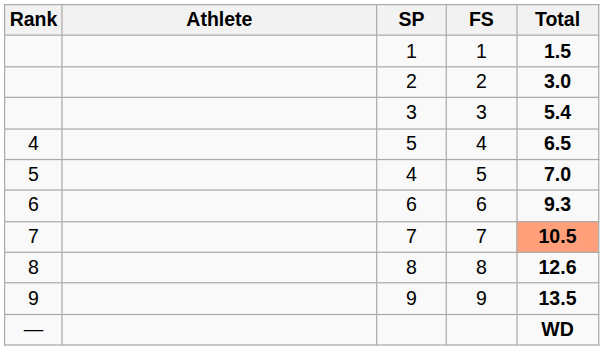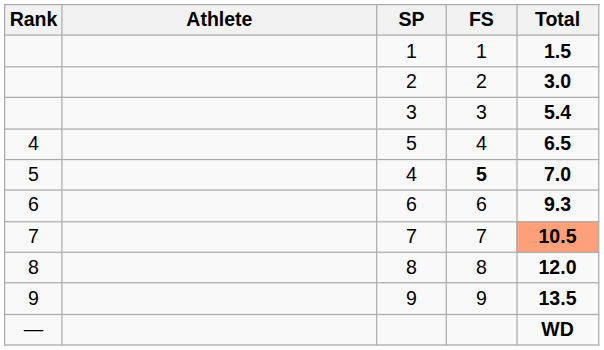(481, 174) normal -> (481, 174) bold
(557, 267) 12.6 -> (557, 267) 12.0
